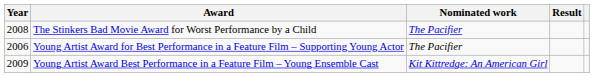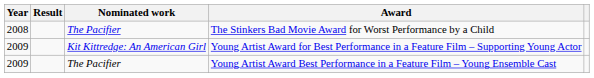columns swapped: (219, 13) <-> (567, 13)
(18, 47) 2006 -> (18, 47) 2009
(436, 47) The Pacifier -> (137, 47) Kit Kittredge: An American Girl
(478, 64) Kit Kittredge: An American Girl -> (94, 64) The Pacifier
